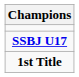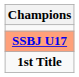(40, 41) no background -> (40, 41) lightsalmon background
